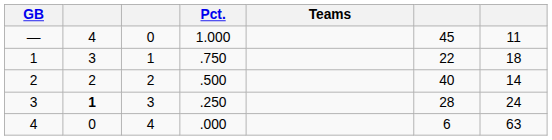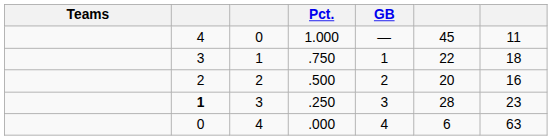columns swapped: (330, 15) <-> (34, 15)
(447, 80) 40 -> (447, 80) 20
(514, 80) 14 -> (514, 80) 16
(514, 102) 24 -> (514, 102) 23
